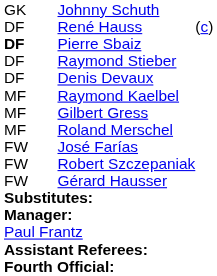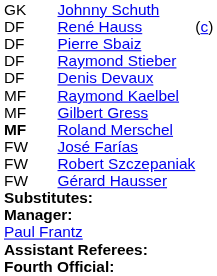(14, 44) bold -> (14, 44) normal
(15, 129) normal -> (15, 129) bold
